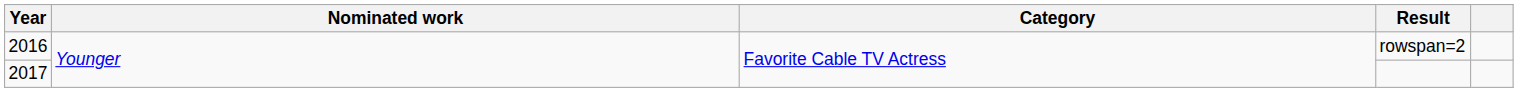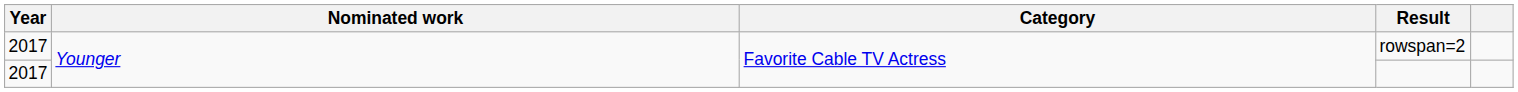(28, 45) 2016 -> (28, 45) 2017
